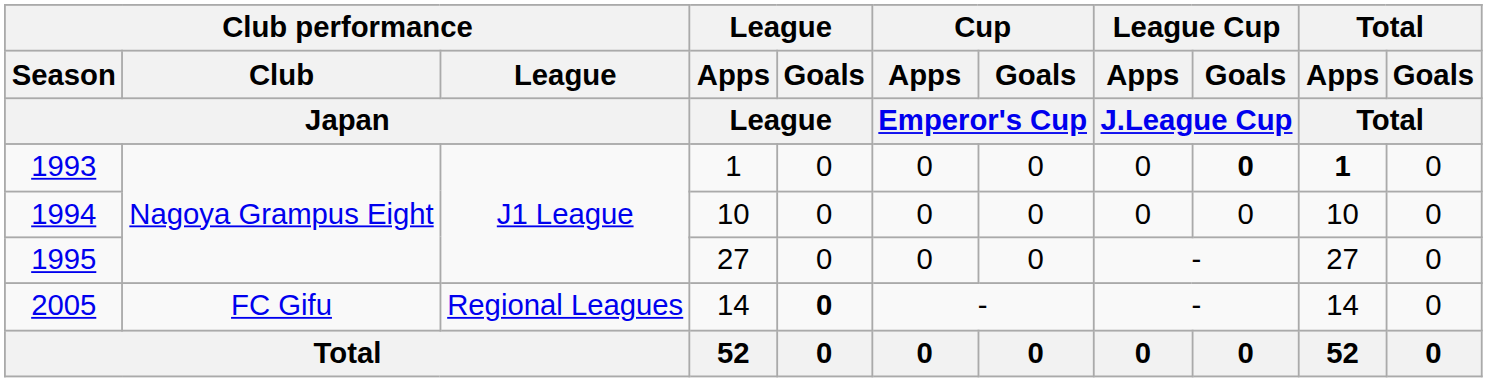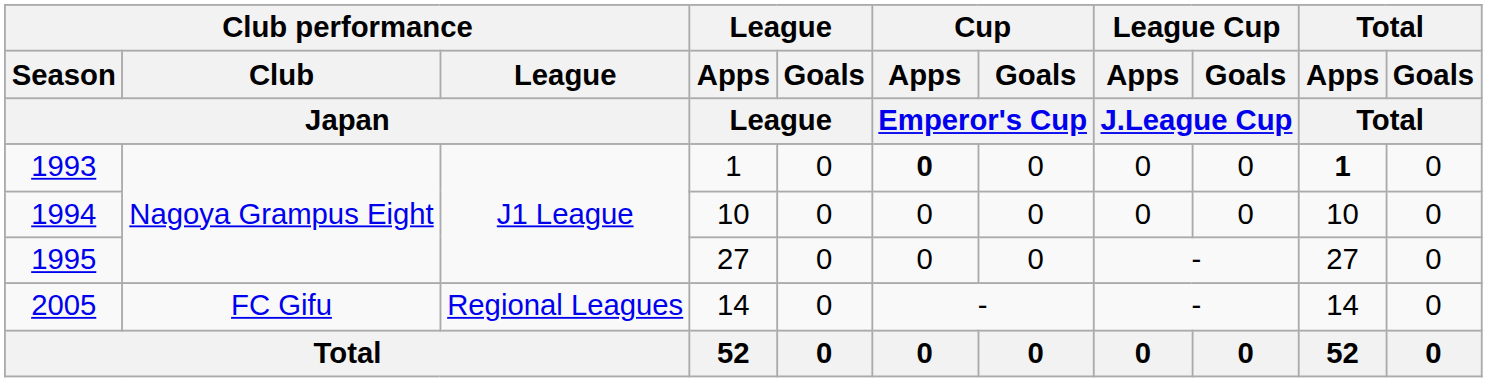(925, 167) normal -> (925, 167) bold
(1246, 167) bold -> (1246, 167) normal
(824, 306) bold -> (824, 306) normal
